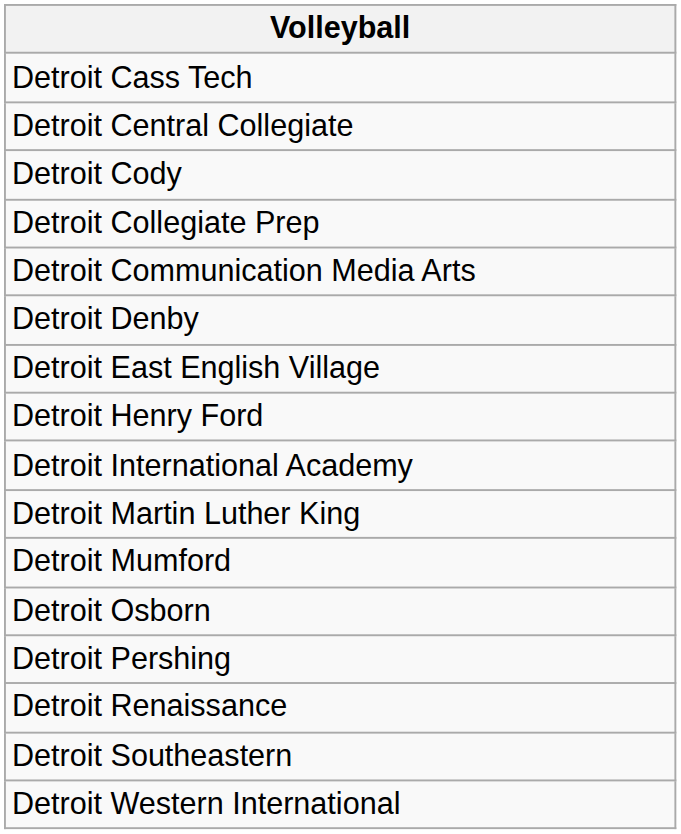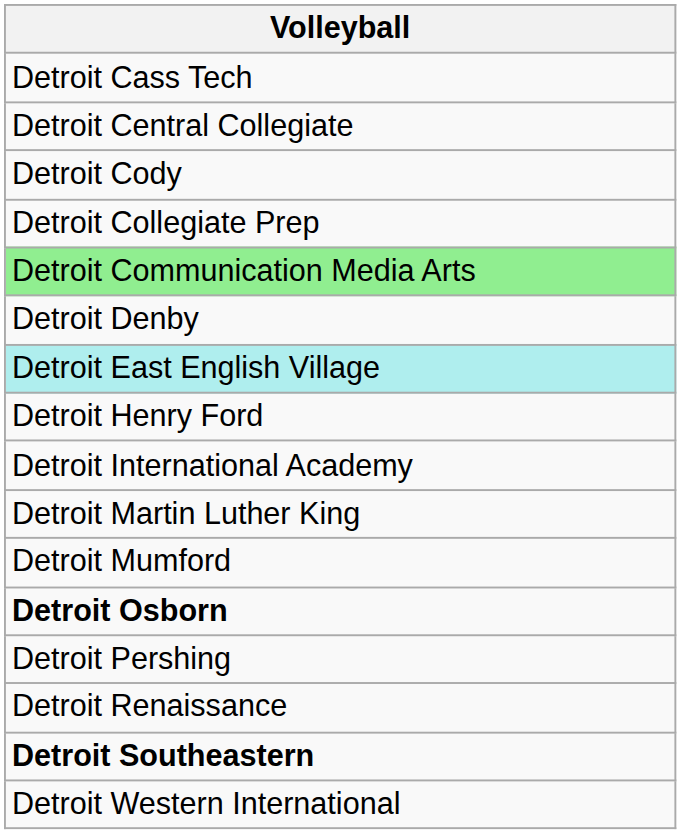(244, 271) no background -> (244, 271) lightgreen background
(196, 367) no background -> (196, 367) paleturquoise background
(111, 610) normal -> (120, 610) bold
(152, 755) normal -> (163, 755) bold
